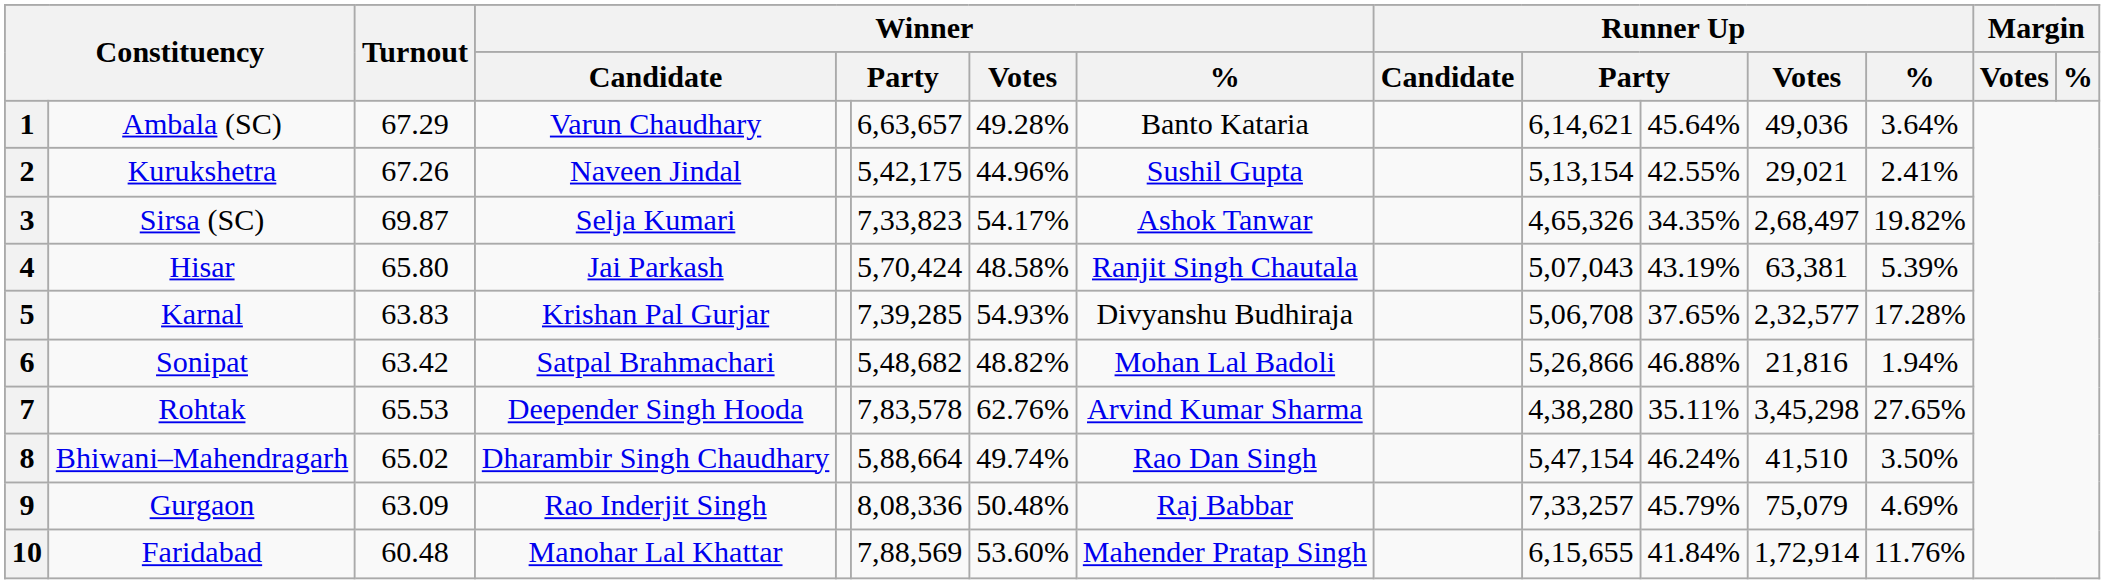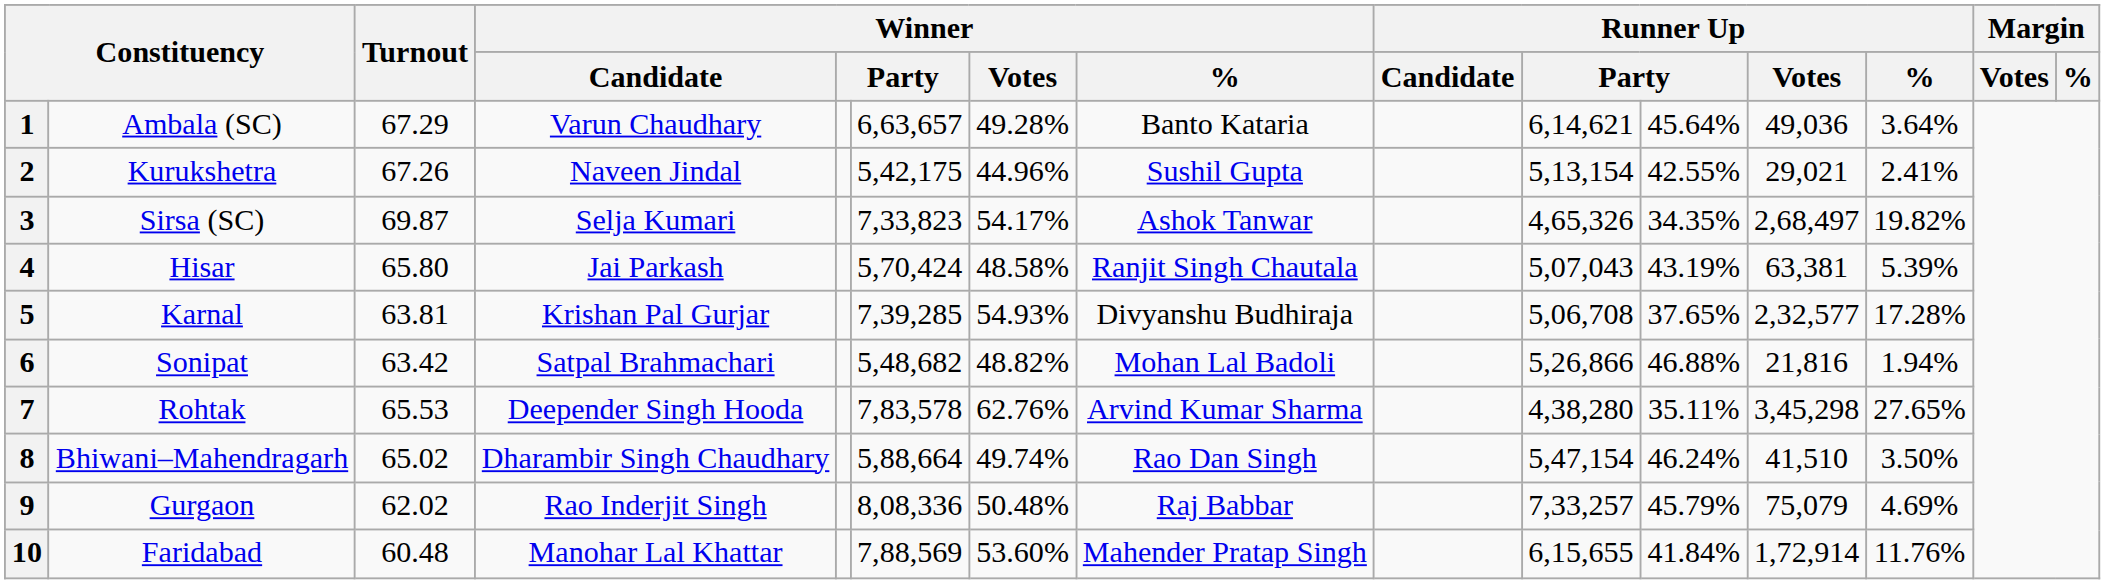(415, 314) 63.83 -> (415, 314) 63.81
(415, 505) 63.09 -> (415, 505) 62.02
